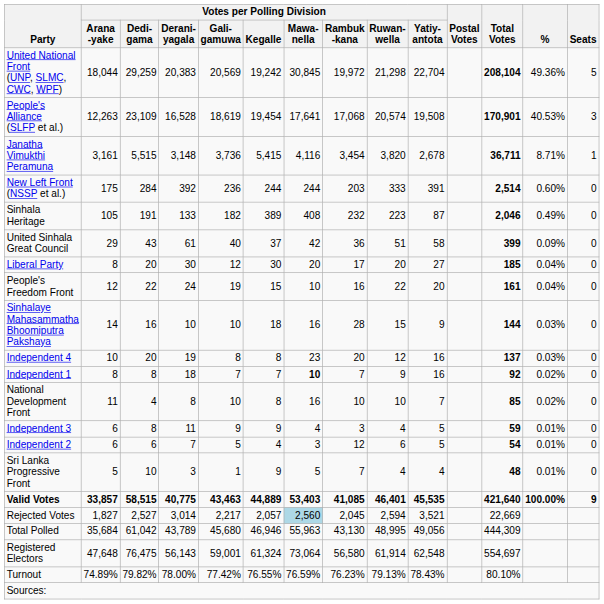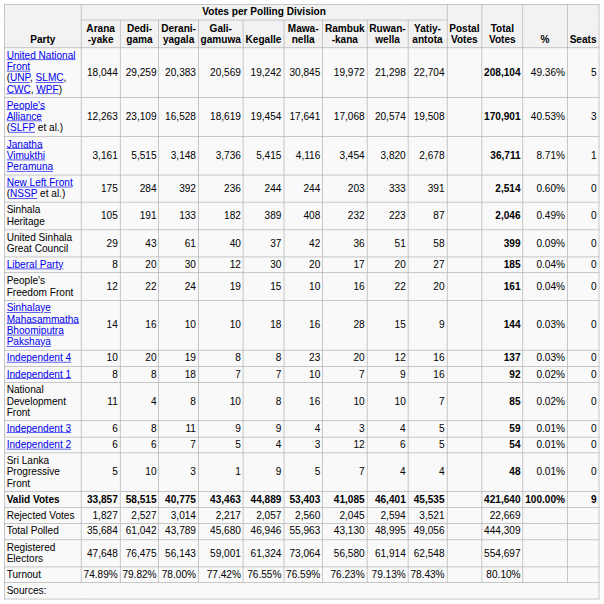(315, 374) bold -> (315, 374) normal
(308, 515) lightblue background -> (308, 515) no background
